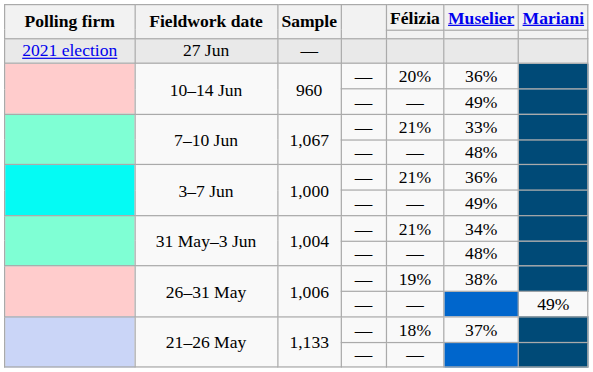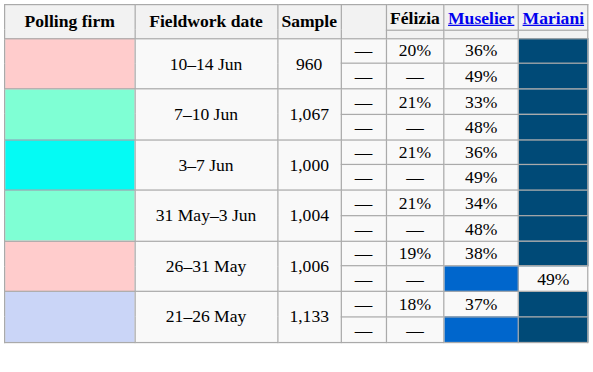- row: (206, 51)
